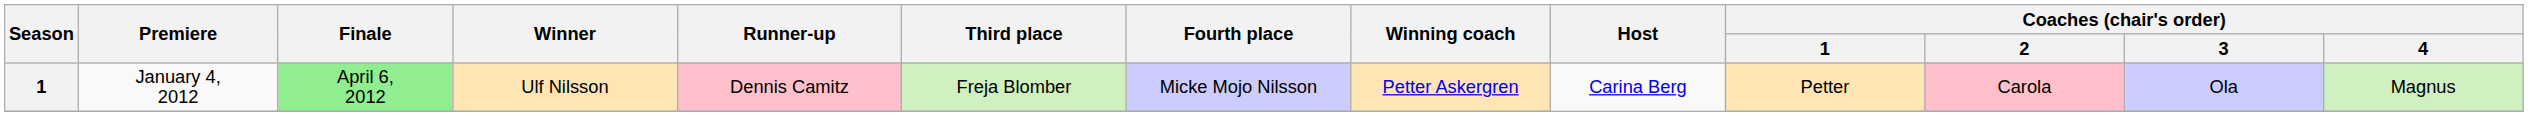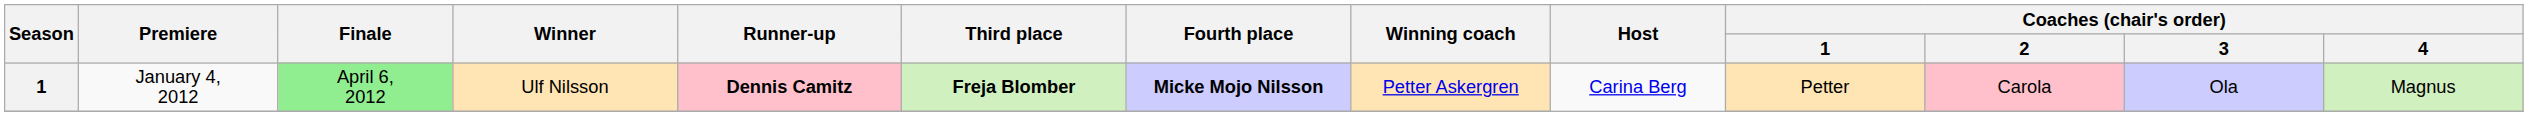(789, 87) normal -> (789, 87) bold
(1014, 87) normal -> (1014, 87) bold
(1238, 87) normal -> (1239, 87) bold
